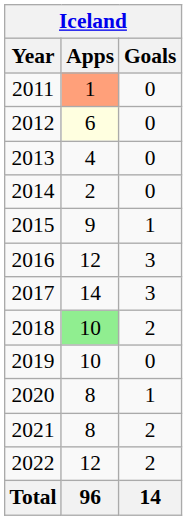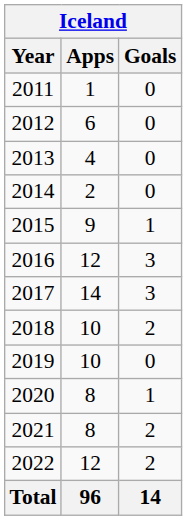(90, 89) lightsalmon background -> (90, 89) no background
(90, 123) lightyellow background -> (90, 123) no background
(90, 327) lightgreen background -> (90, 327) no background
